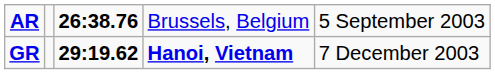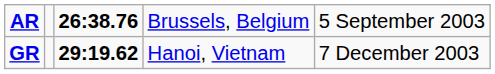(220, 53) bold -> (216, 53) normal
